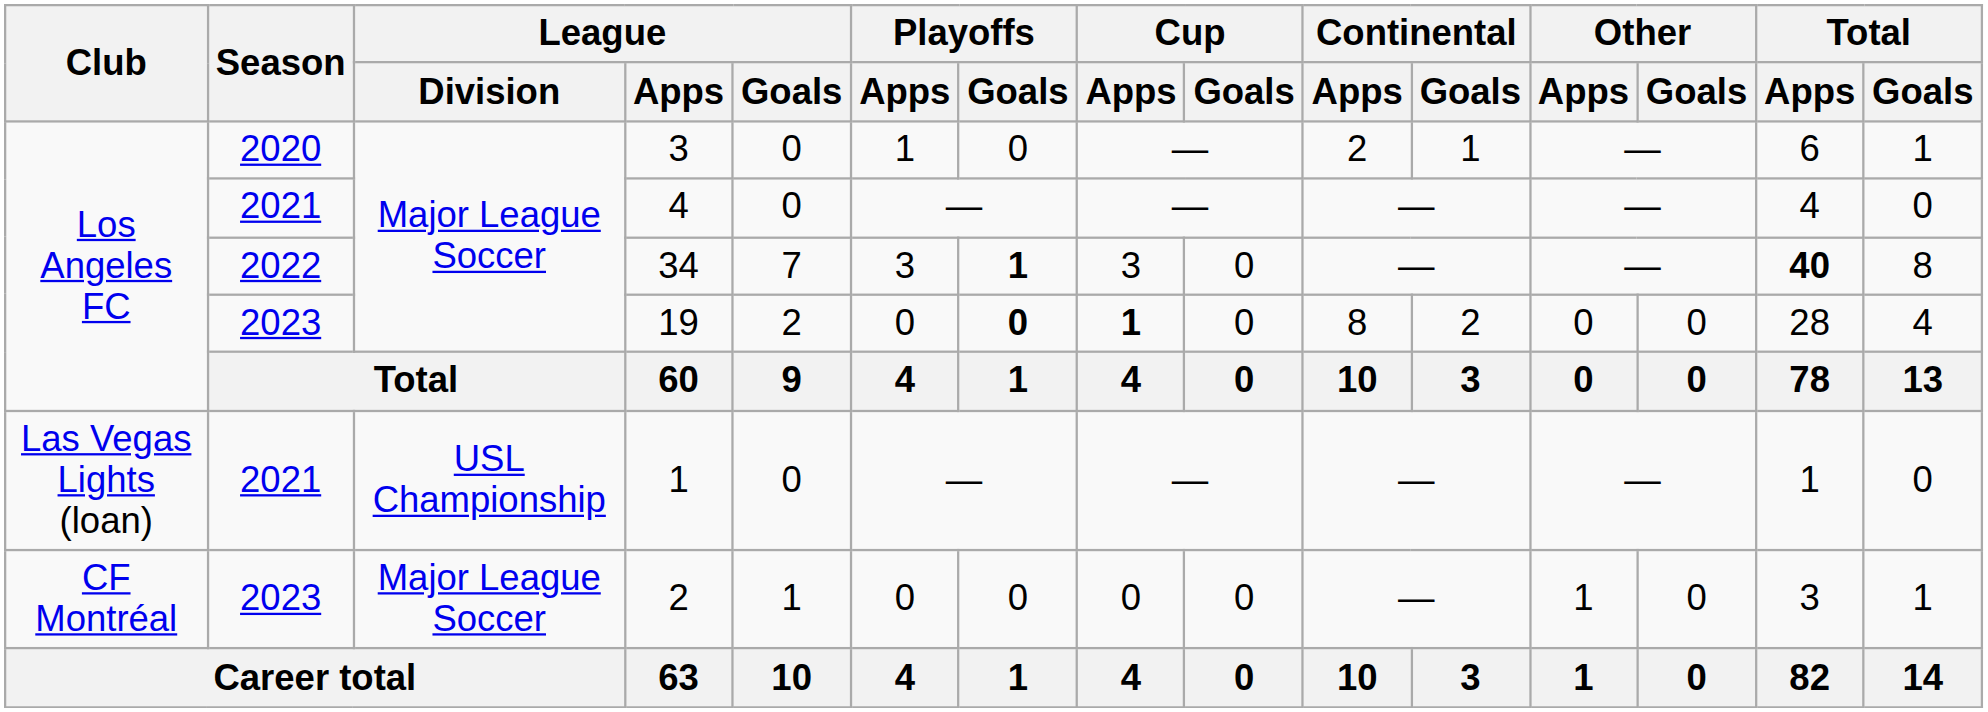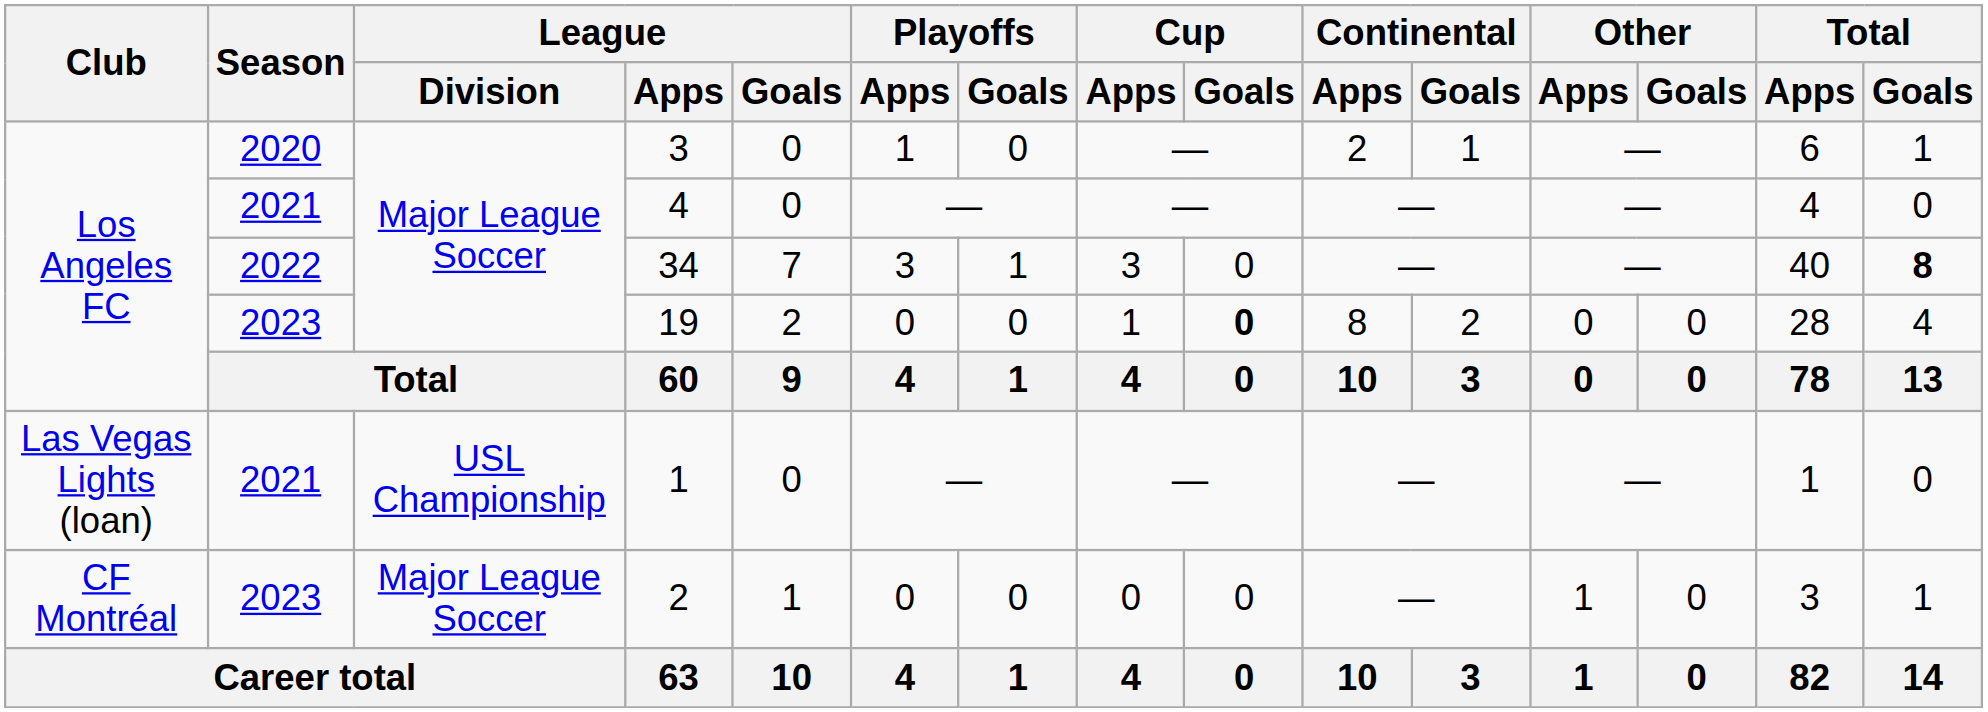(1018, 264) bold -> (1018, 264) normal
(1810, 264) bold -> (1810, 264) normal
(1923, 264) normal -> (1923, 264) bold
(1018, 322) bold -> (1018, 322) normal
(1131, 322) bold -> (1131, 322) normal
(1244, 322) normal -> (1244, 322) bold
